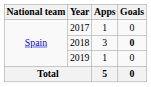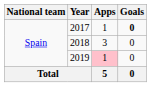(132, 27) normal -> (132, 27) bold
(132, 43) bold -> (132, 43) normal
(105, 58) no background -> (105, 58) pink background
